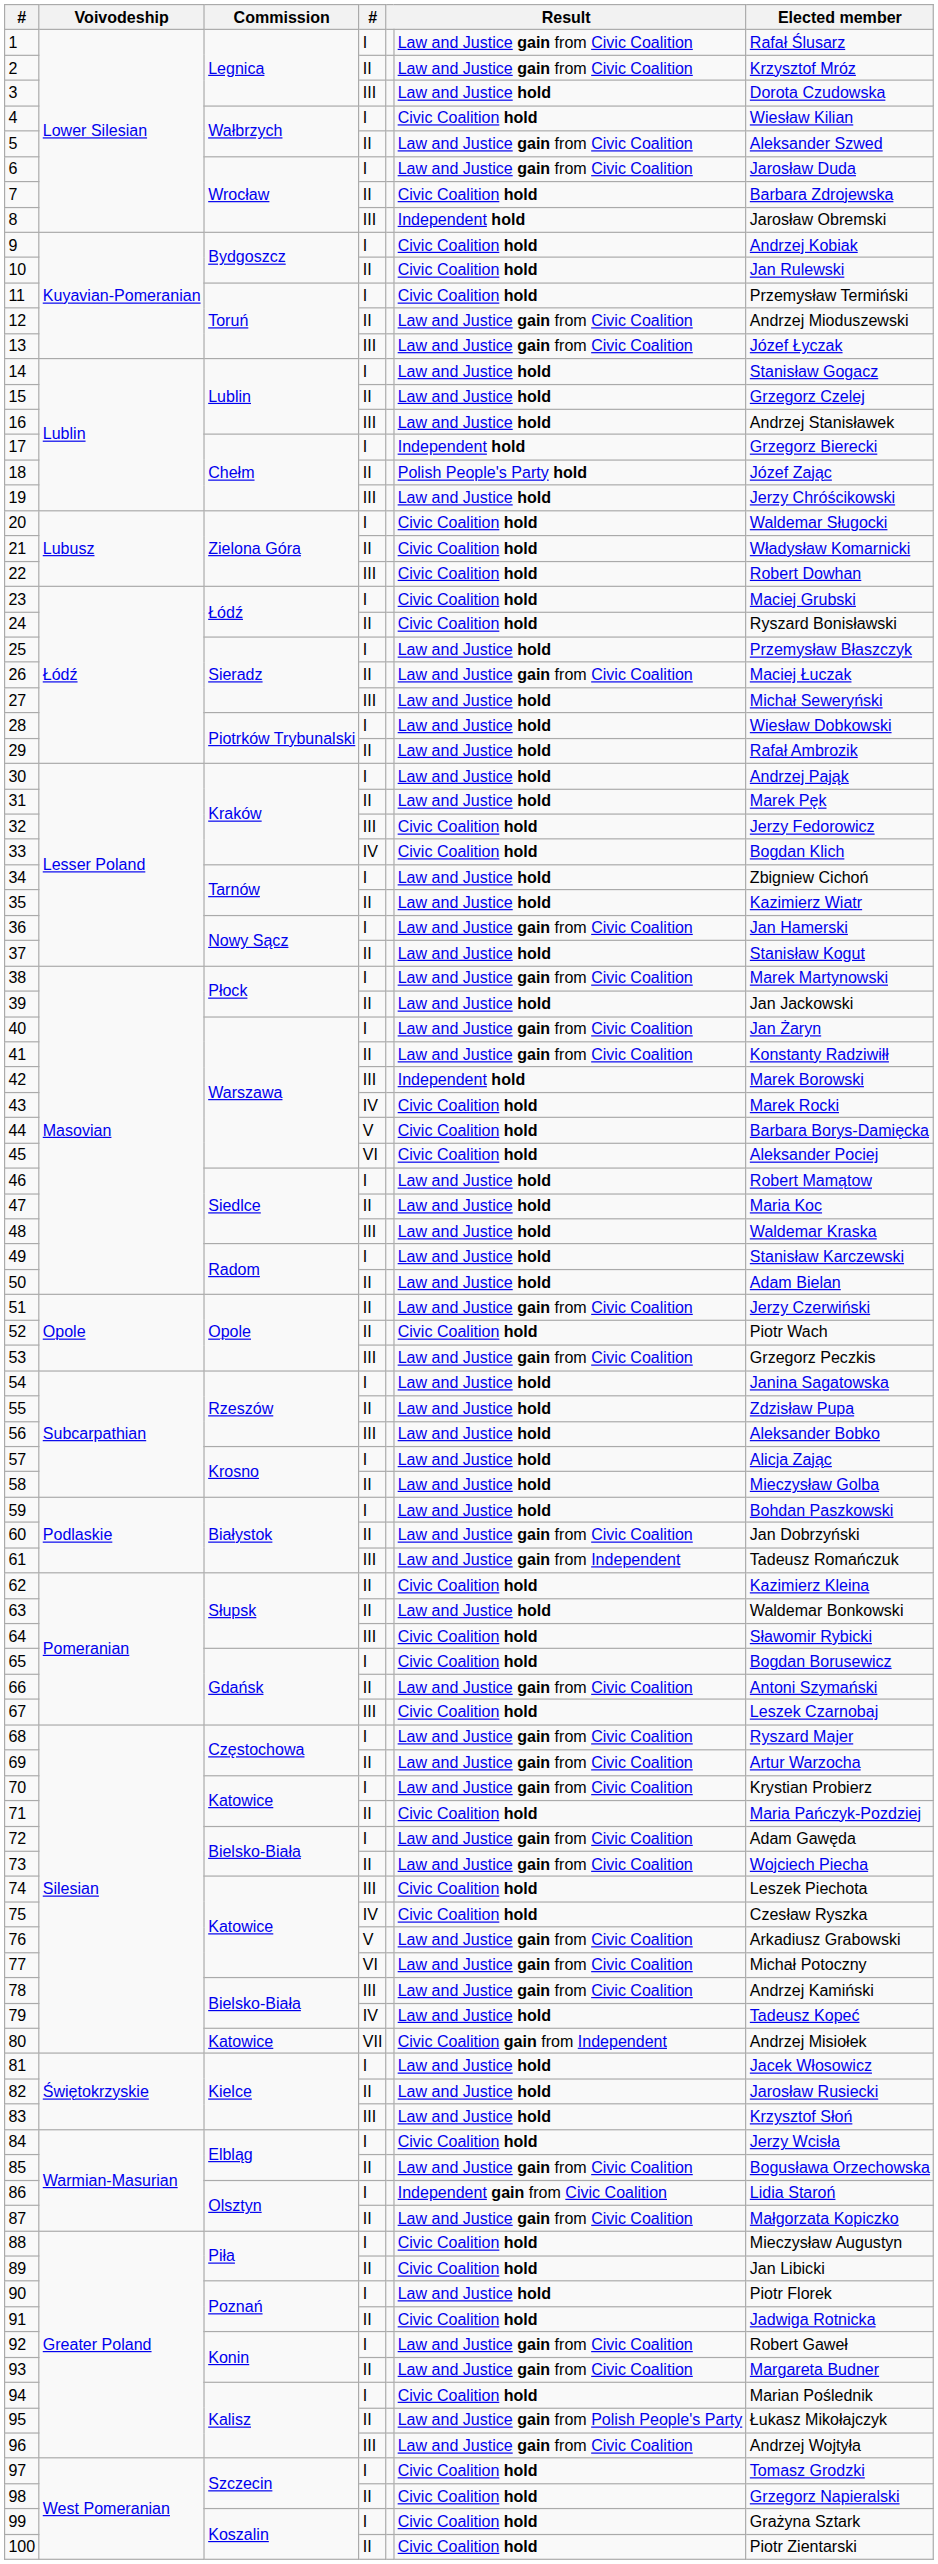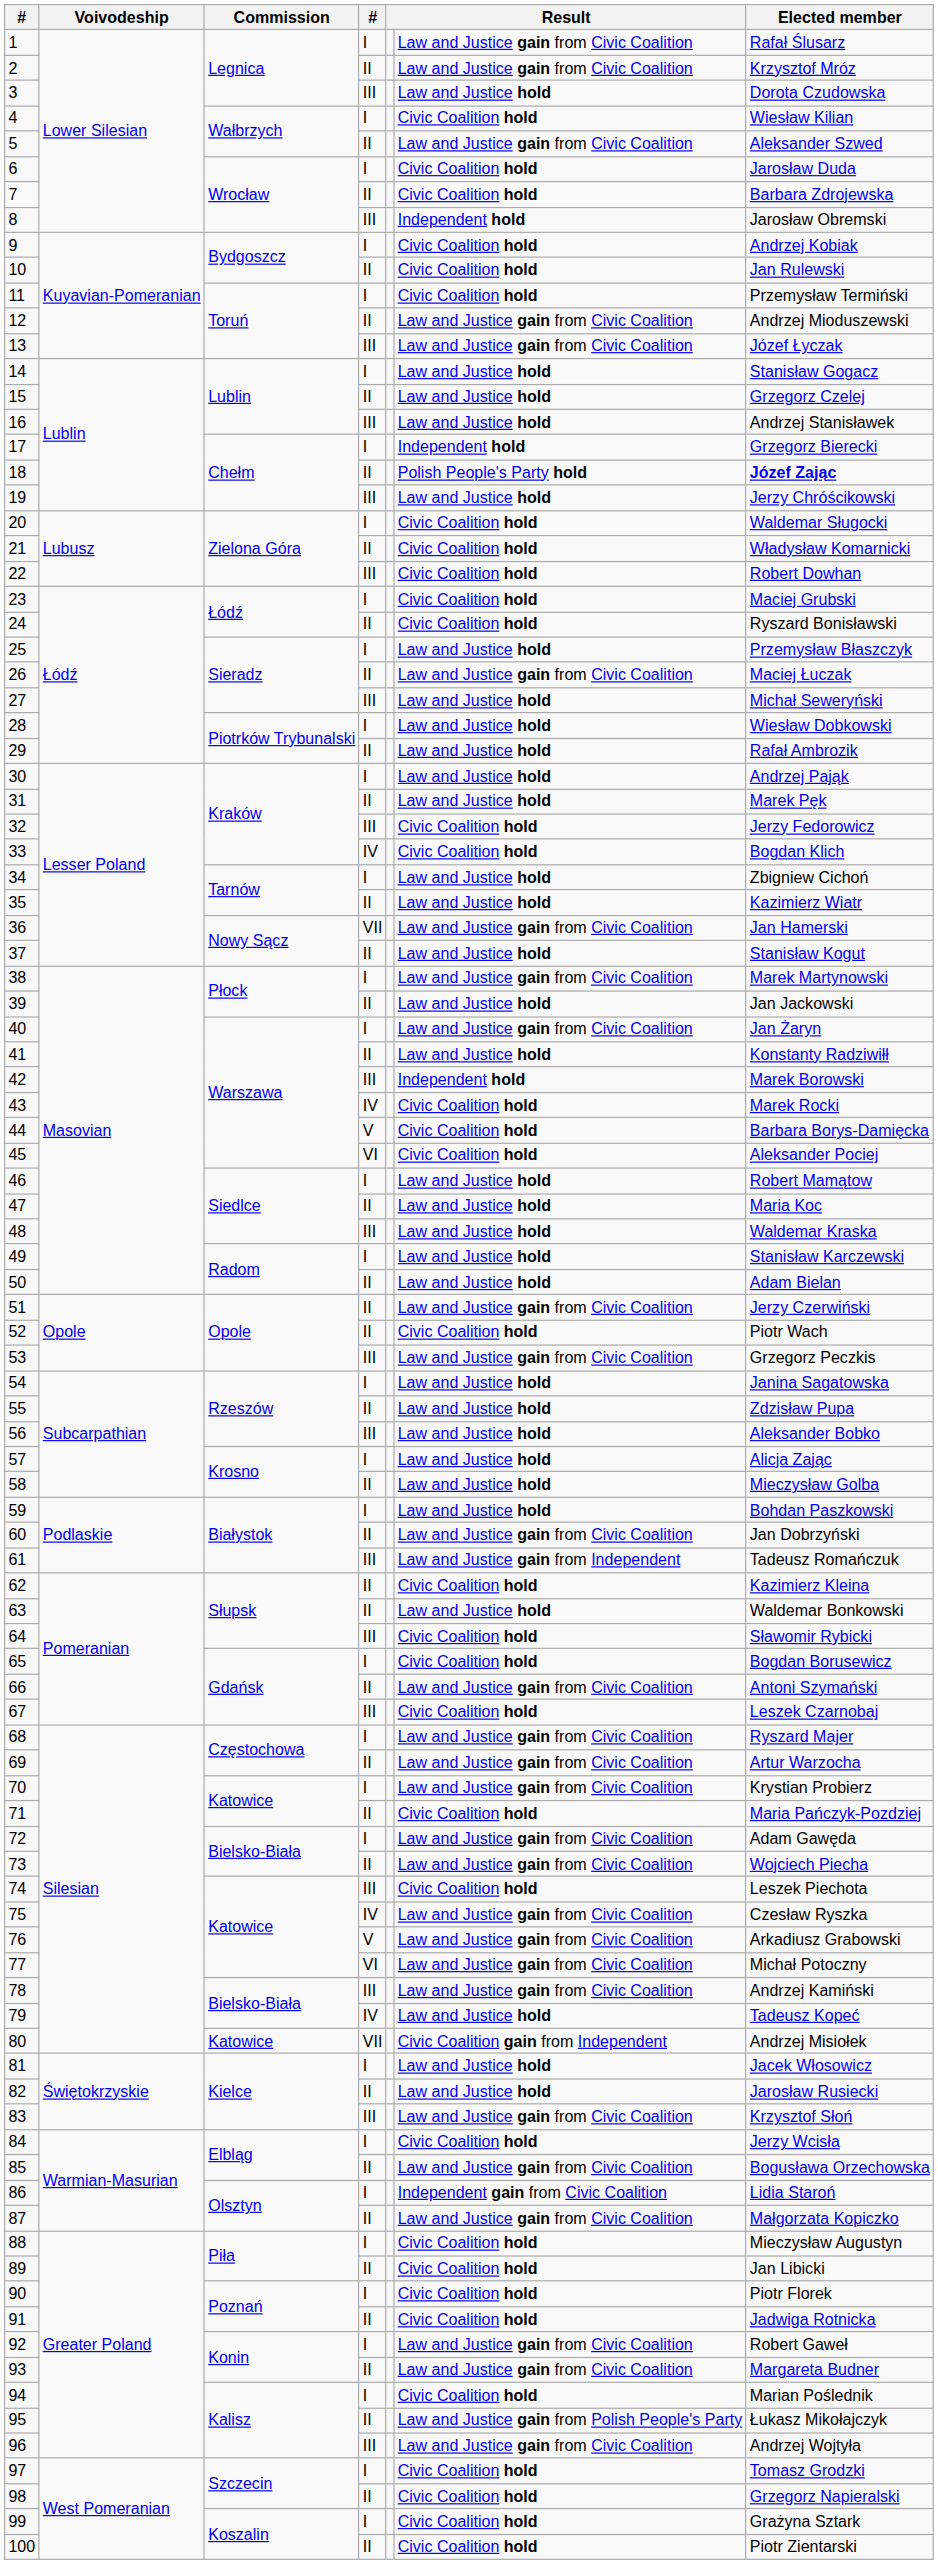(545, 169) Law and Justice gain from Civic Coalition -> (468, 169) Civic Coalition hold
(791, 472) normal -> (793, 472) bold
(365, 927) I -> (373, 927) VII
(545, 1054) Law and Justice gain from Civic Coalition -> (474, 1054) Law and Justice hold
(468, 1914) Civic Coalition hold -> (545, 1914) Law and Justice gain from Civic Coalition
(474, 2116) Law and Justice hold -> (545, 2116) Law and Justice gain from Civic Coalition
(474, 2293) Law and Justice hold -> (468, 2293) Civic Coalition hold
